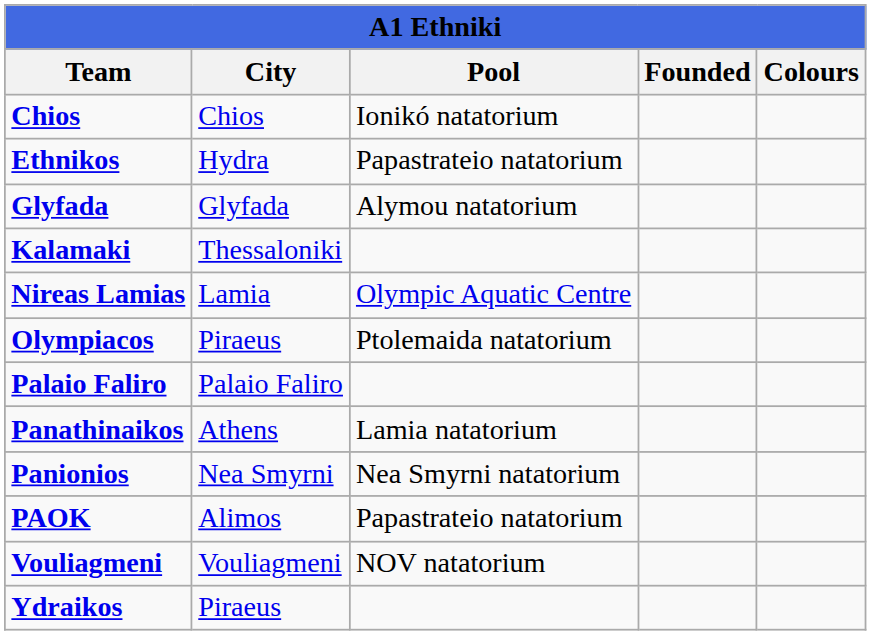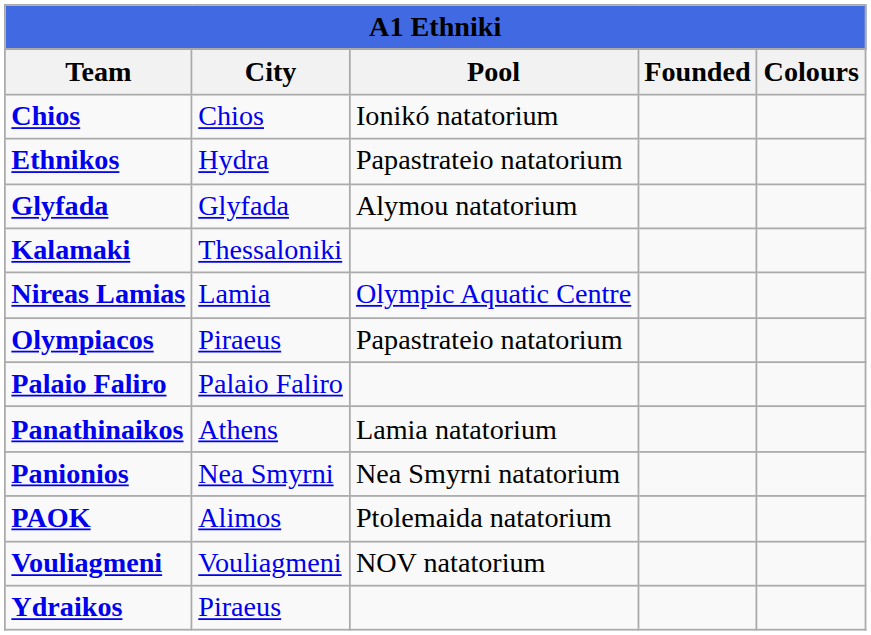(484, 339) Ptolemaida natatorium -> (489, 339) Papastrateio natatorium
(489, 518) Papastrateio natatorium -> (484, 518) Ptolemaida natatorium
